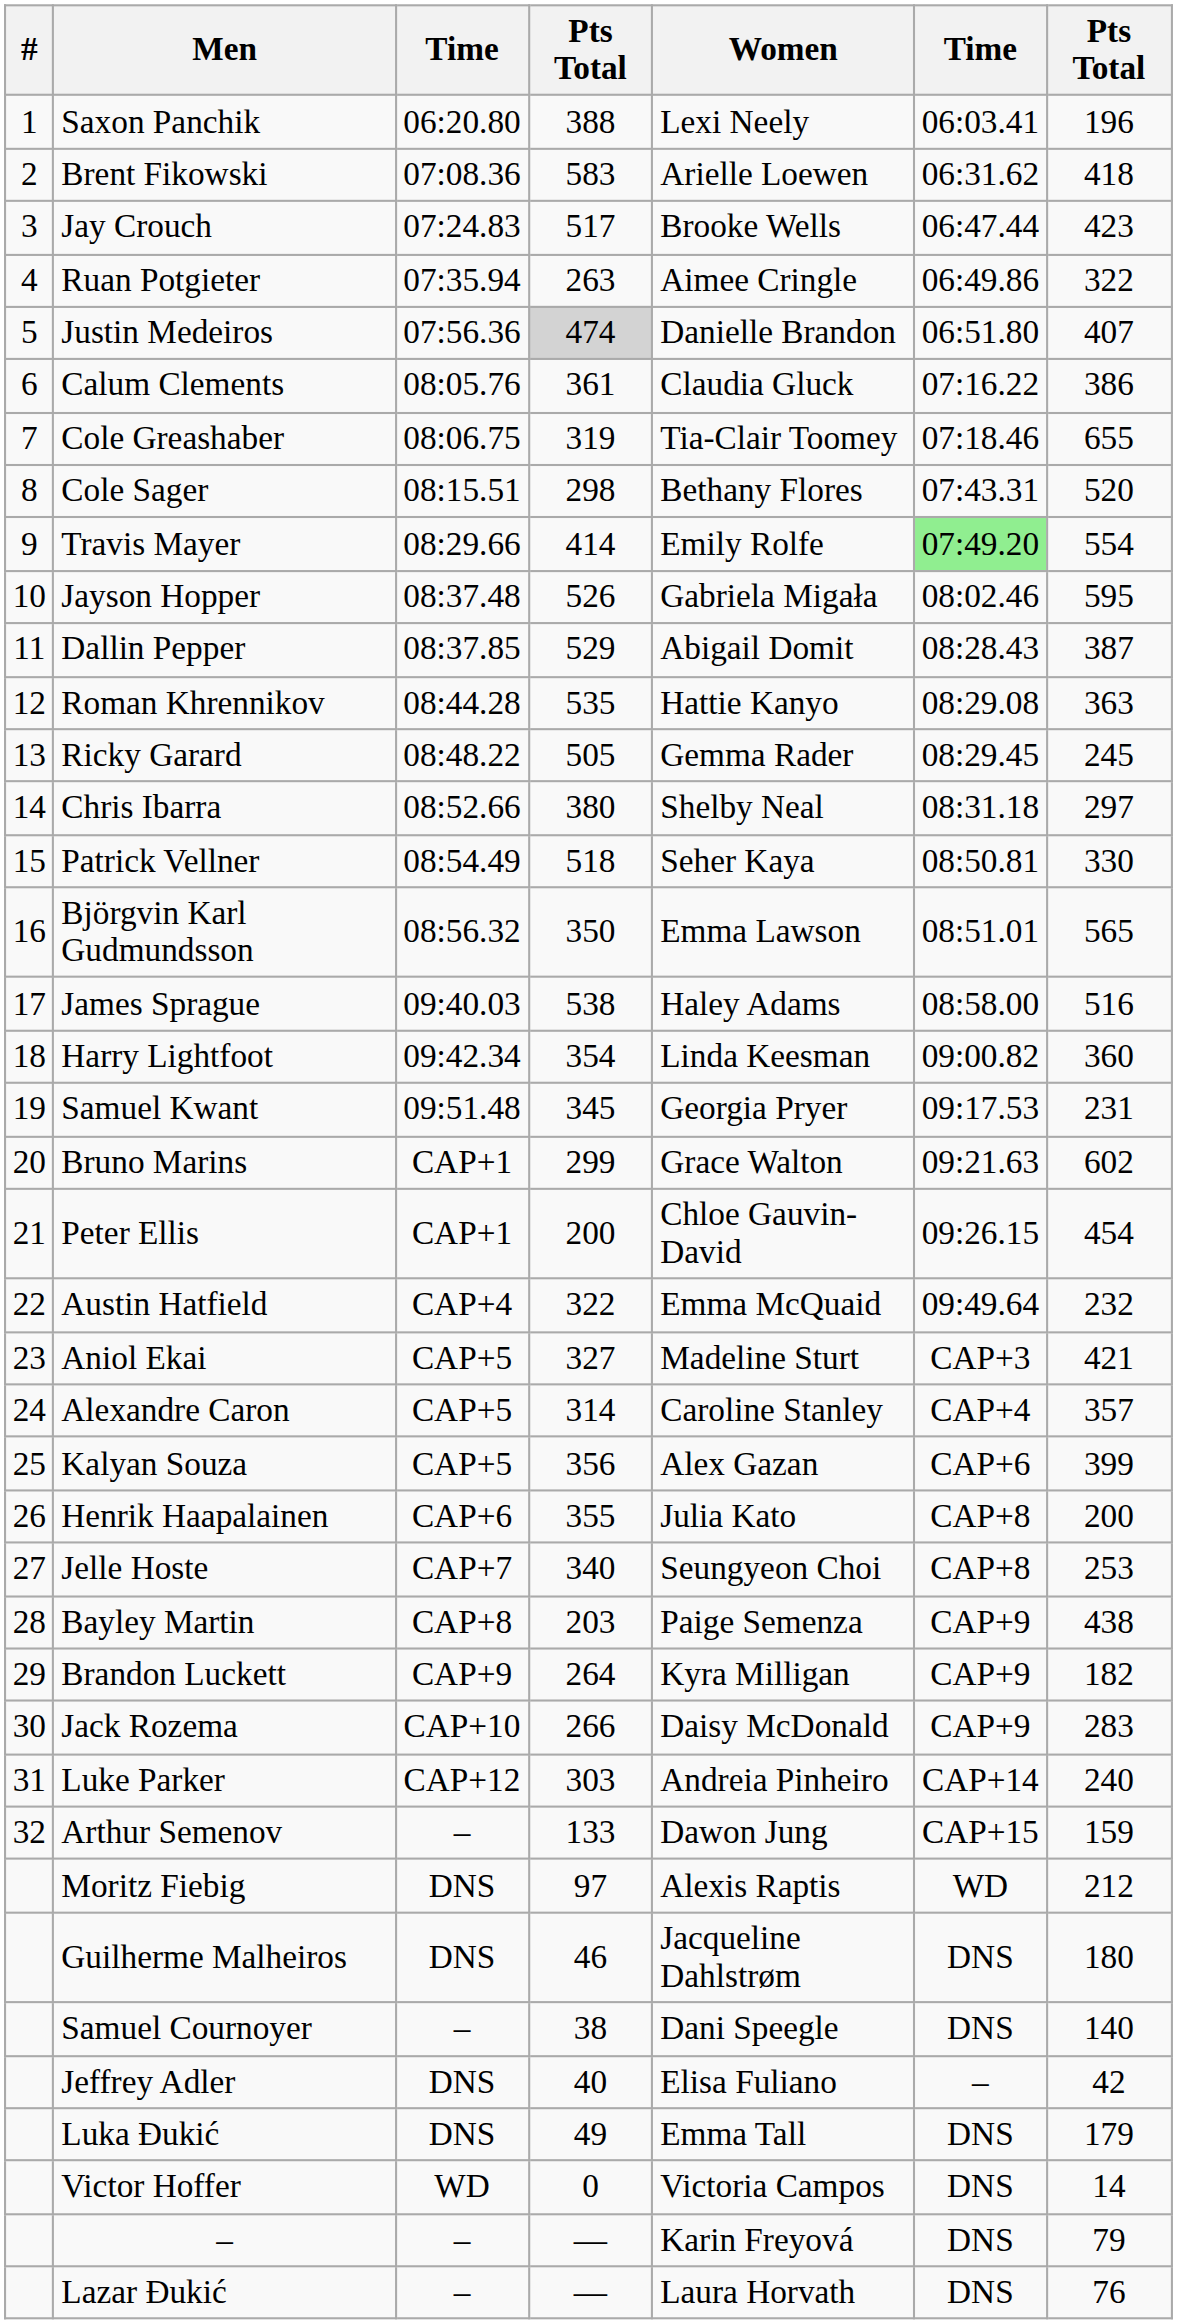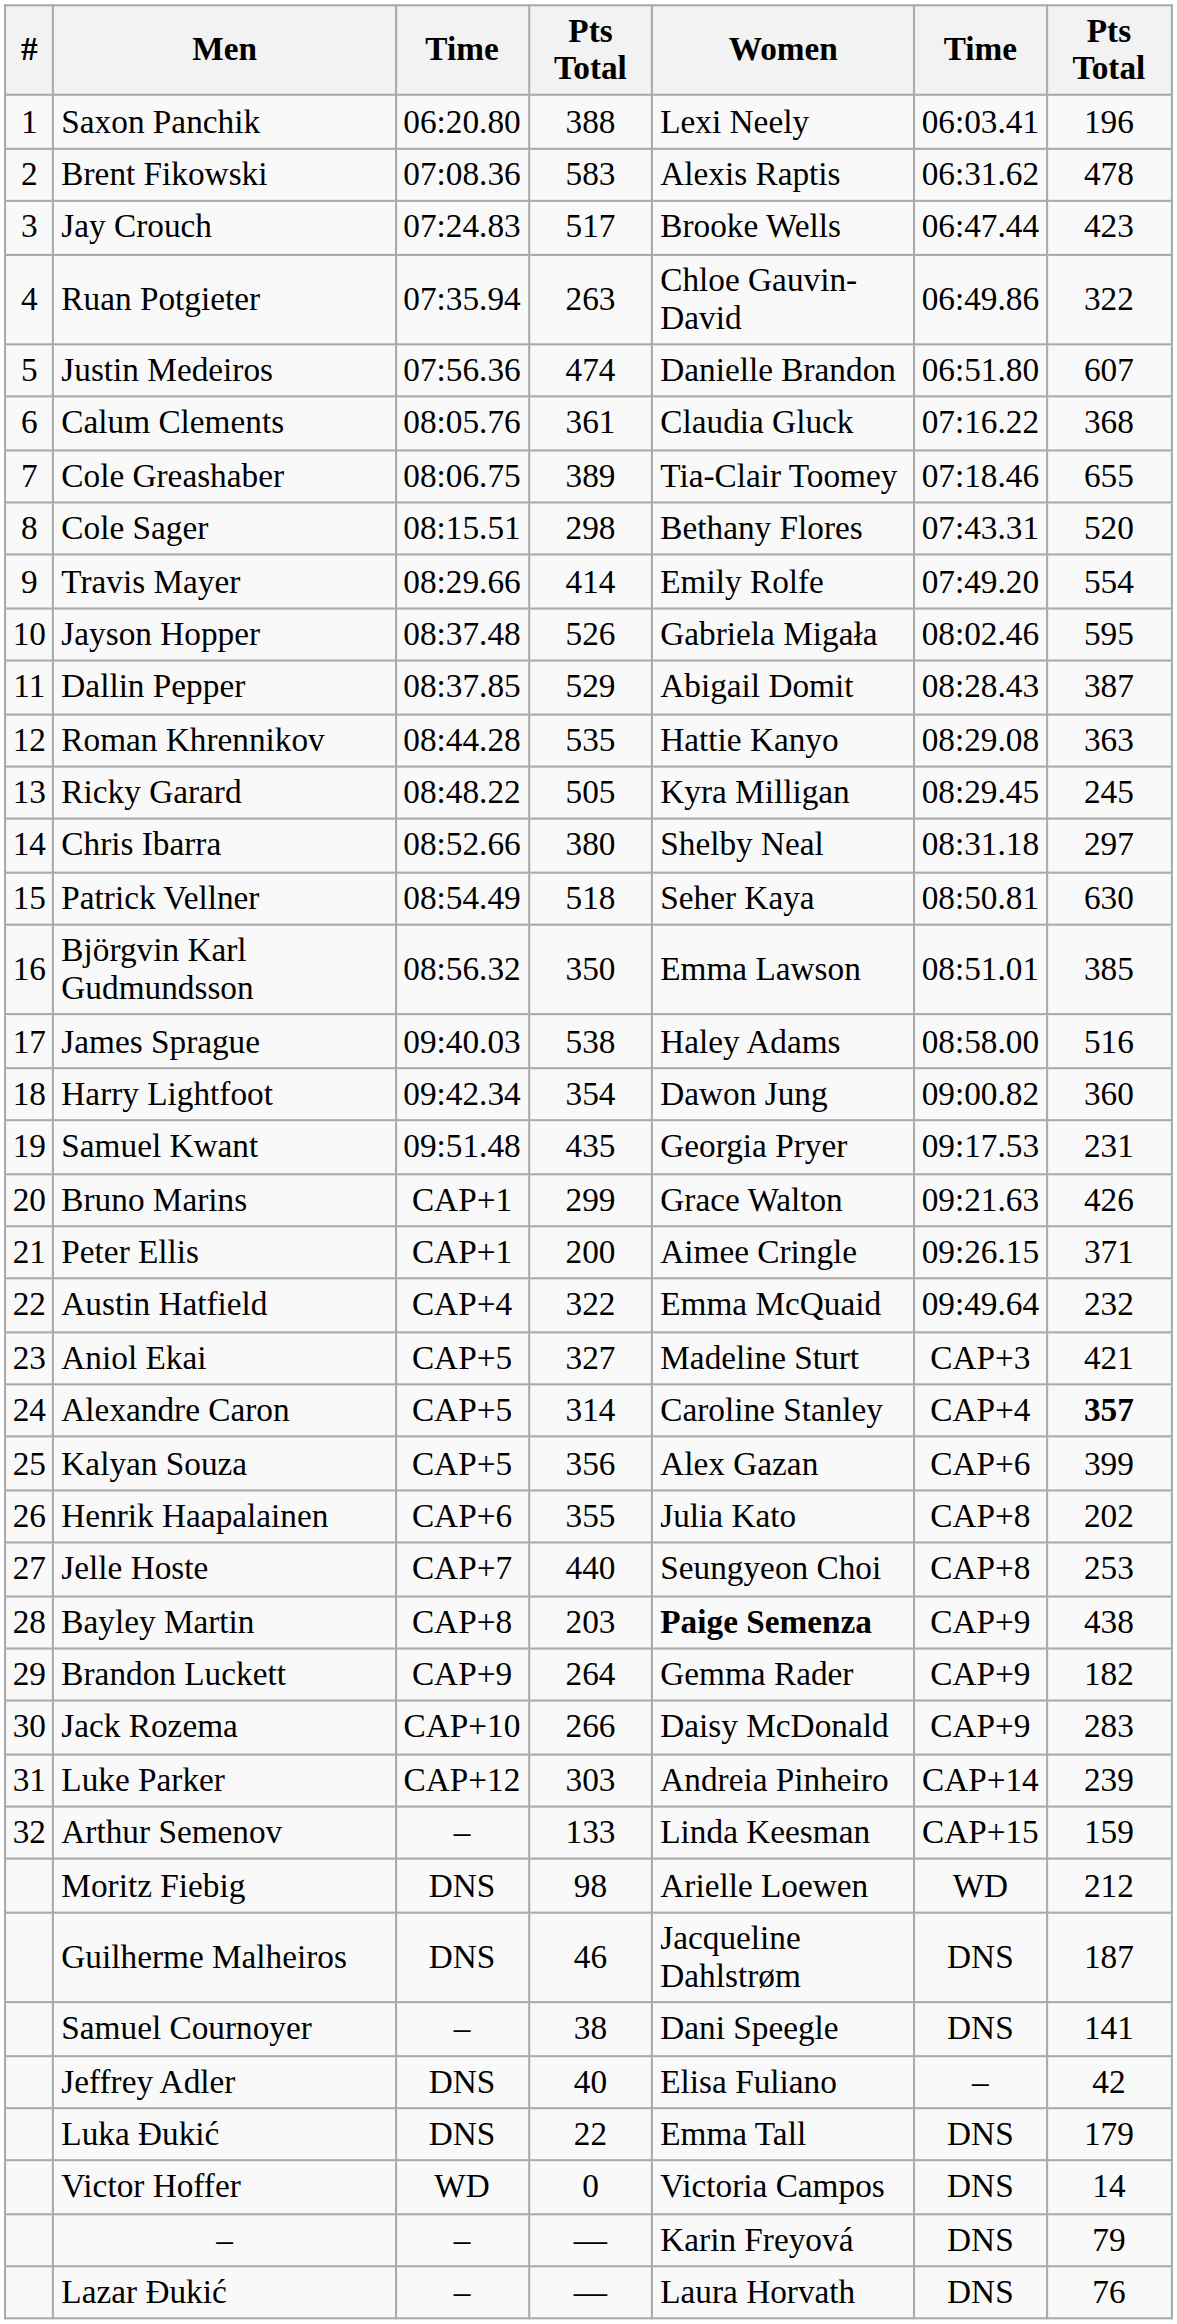(764, 174) Arielle Loewen -> (750, 174) Alexis Raptis
(1109, 174) 418 -> (1109, 174) 478
(759, 279) Aimee Cringle -> (759, 298) Chloe Gauvin-David
(590, 332) lightgrey background -> (590, 369) no background
(1109, 332) 407 -> (1109, 369) 607
(1109, 385) 386 -> (1109, 422) 368
(590, 438) 319 -> (590, 475) 389
(980, 543) lightgreen background -> (980, 581) no background
(757, 754) Gemma Rader -> (755, 792) Kyra Milligan
(1109, 860) 330 -> (1109, 897) 630
(1109, 931) 565 -> (1109, 969) 385
(765, 1056) Linda Keesman -> (744, 1093) Dawon Jung
(590, 1108) 345 -> (590, 1146) 435
(1109, 1161) 602 -> (1109, 1199) 426
(759, 1233) Chloe Gauvin-David -> (759, 1251) Aimee Cringle
(1109, 1233) 454 -> (1109, 1251) 371
(1109, 1410) normal -> (1109, 1410) bold
(1109, 1515) 200 -> (1109, 1515) 202
(590, 1568) 340 -> (590, 1568) 440
(761, 1621) normal -> (766, 1621) bold
(755, 1674) Kyra Milligan -> (757, 1674) Gemma Rader
(1109, 1779) 240 -> (1109, 1779) 239
(744, 1832) Dawon Jung -> (765, 1832) Linda Keesman
(590, 1885) 97 -> (590, 1885) 98
(750, 1885) Alexis Raptis -> (764, 1885) Arielle Loewen
(1109, 1956) 180 -> (1109, 1956) 187
(1109, 2028) 140 -> (1109, 2028) 141
(590, 2133) 49 -> (590, 2133) 22
